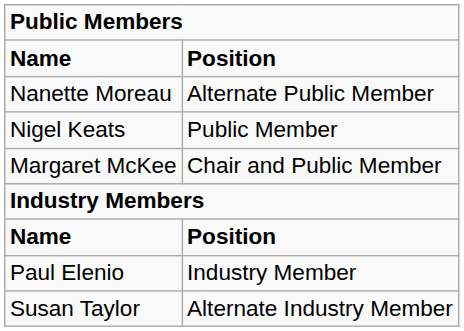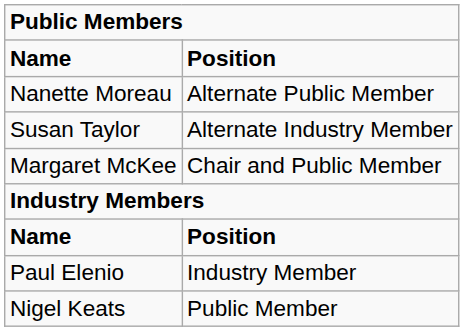(68, 129) Nigel Keats -> (75, 129) Susan Taylor
(262, 129) Public Member -> (320, 129) Alternate Industry Member
(75, 308) Susan Taylor -> (68, 308) Nigel Keats
(320, 308) Alternate Industry Member -> (262, 308) Public Member
